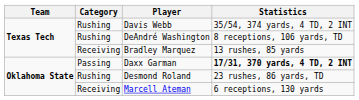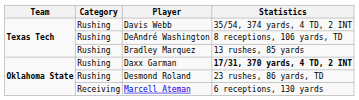(99, 50) Receiving -> (94, 50) Rushing
(94, 63) Passing -> (94, 63) Rushing
